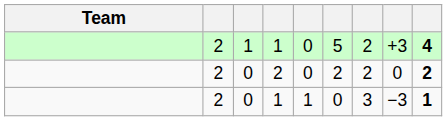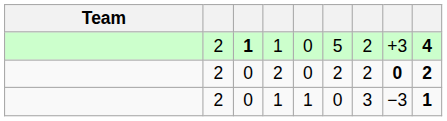(248, 45) normal -> (248, 45) bold
(397, 73) normal -> (397, 73) bold
